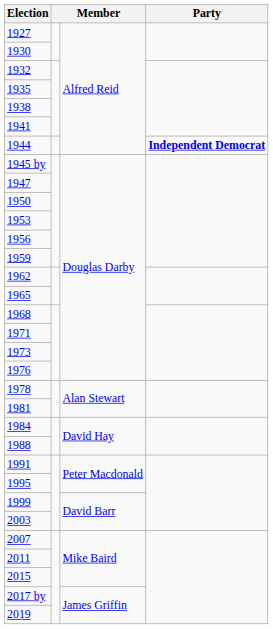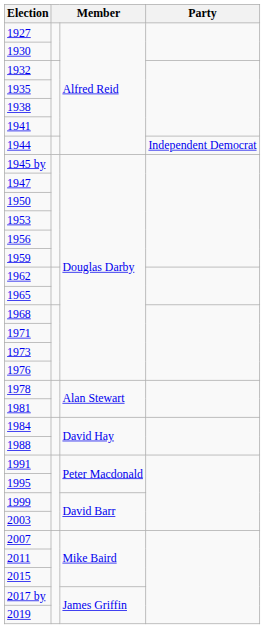(207, 145) bold -> (203, 145) normal
